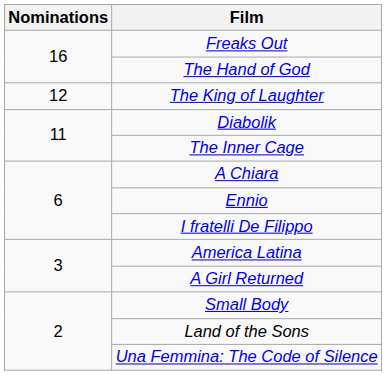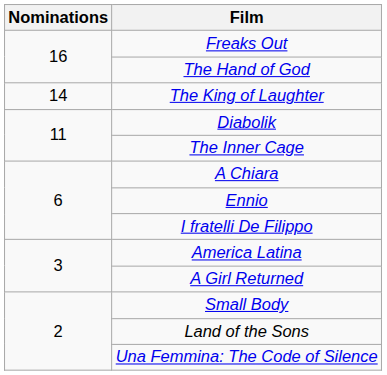(58, 95) 12 -> (58, 95) 14
